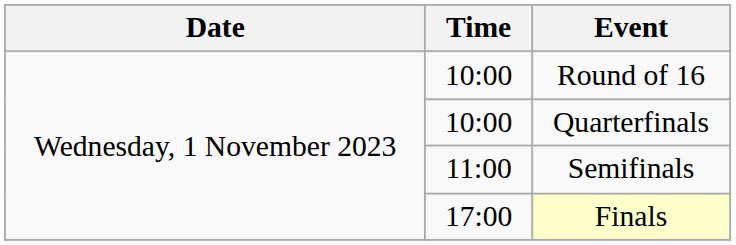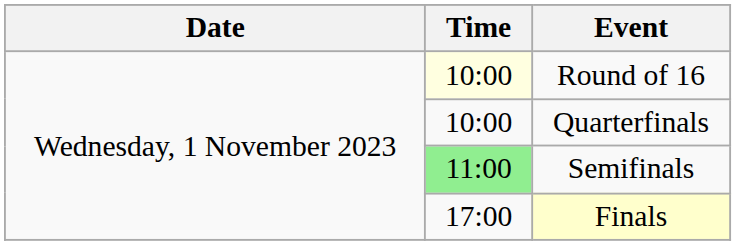(479, 74) no background -> (479, 74) lightyellow background
(479, 168) no background -> (479, 168) lightgreen background
